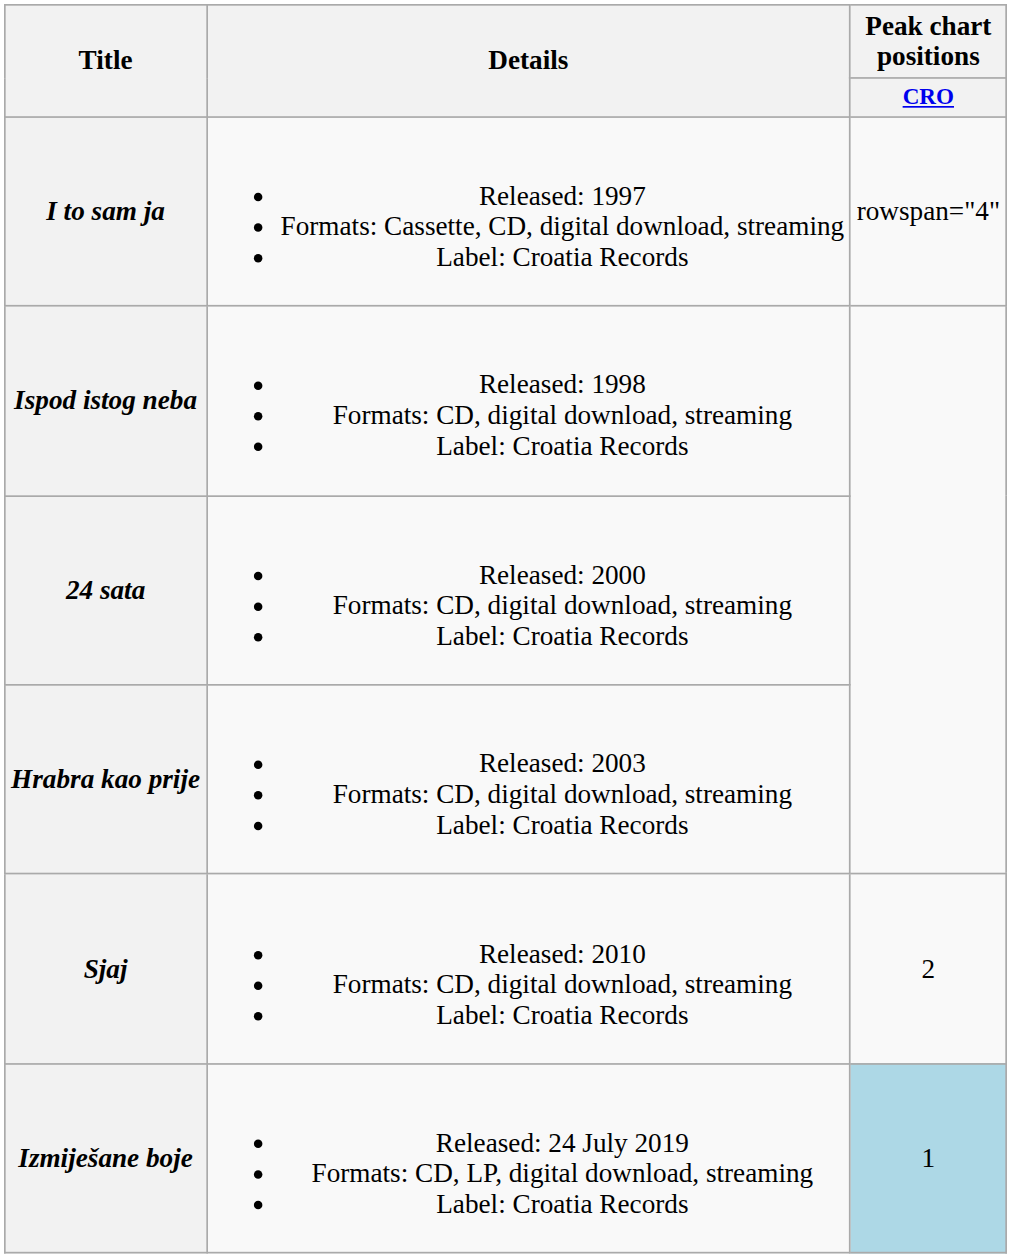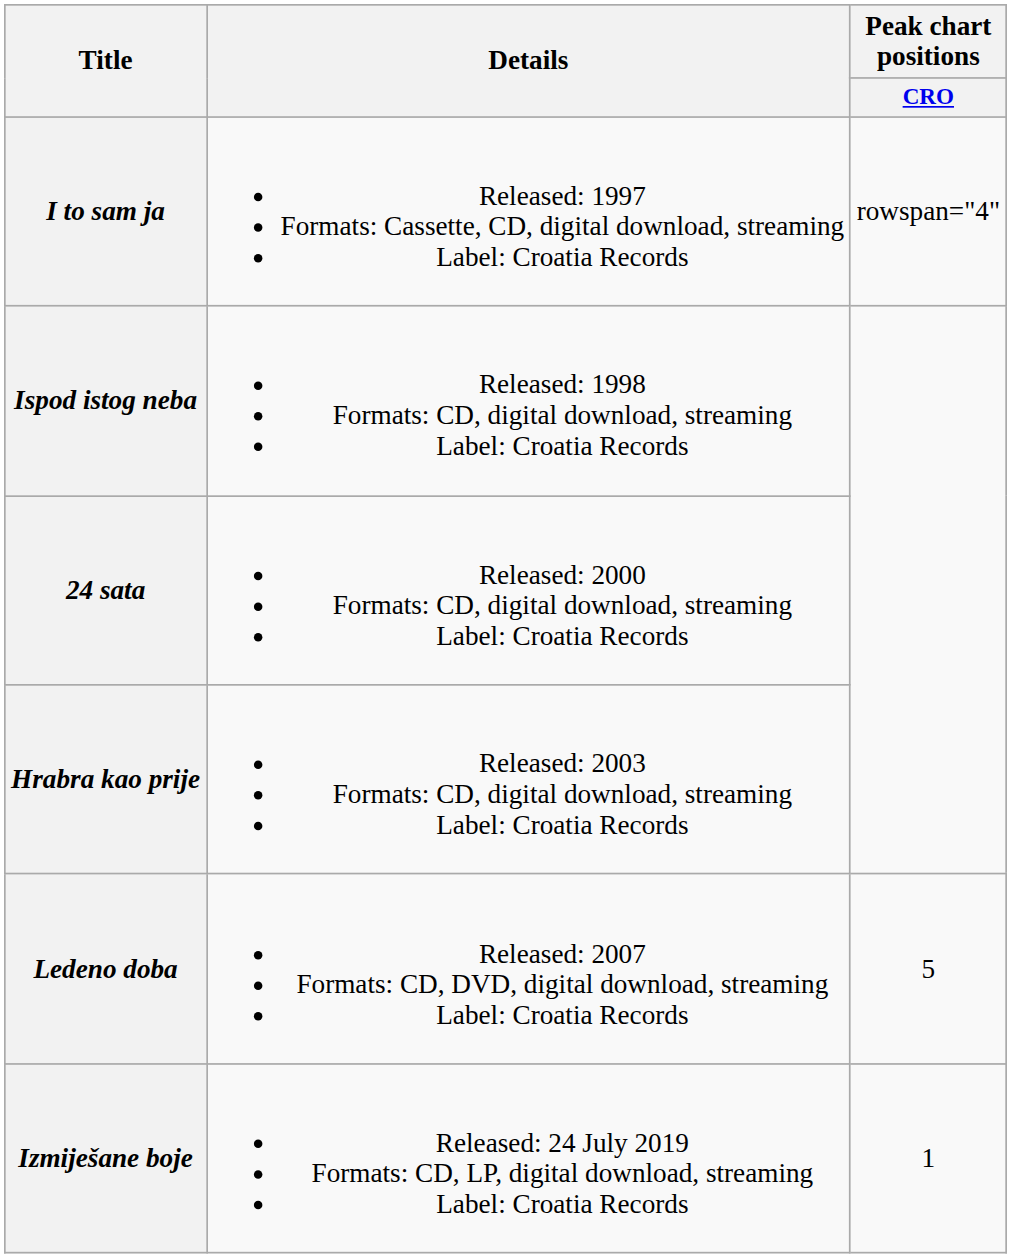+ row: (106, 968)
- row: (106, 968)
(928, 1157) lightblue background -> (928, 1157) no background
